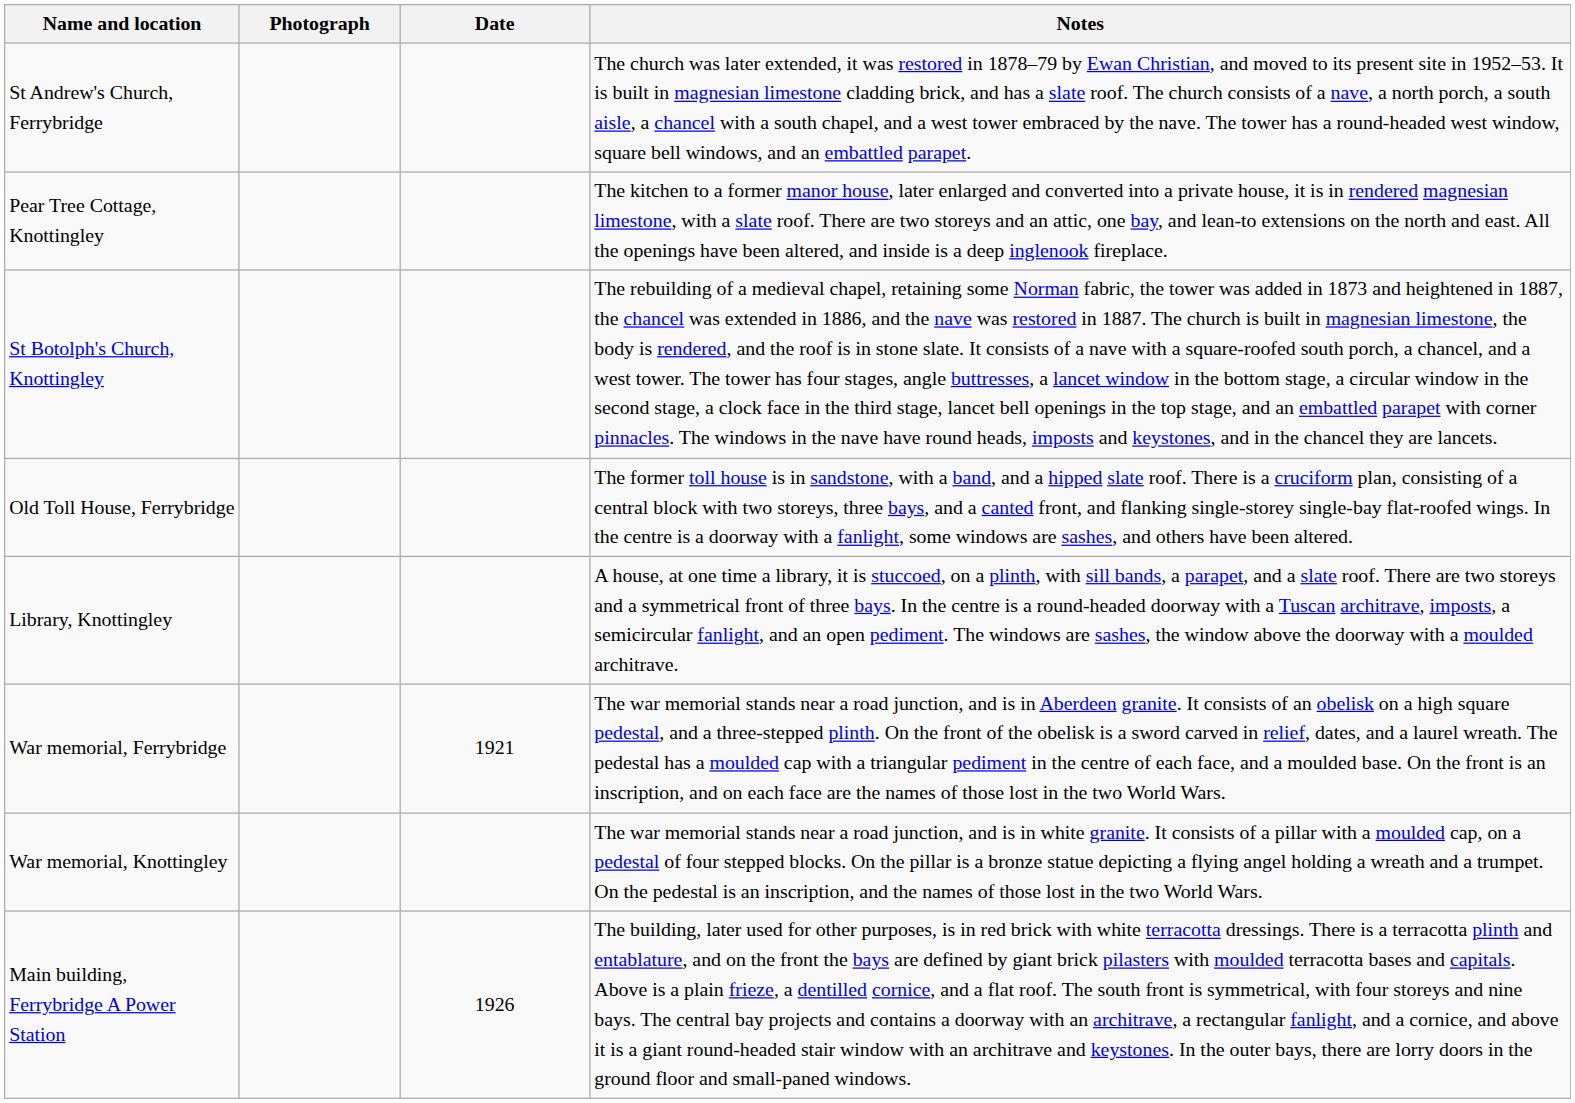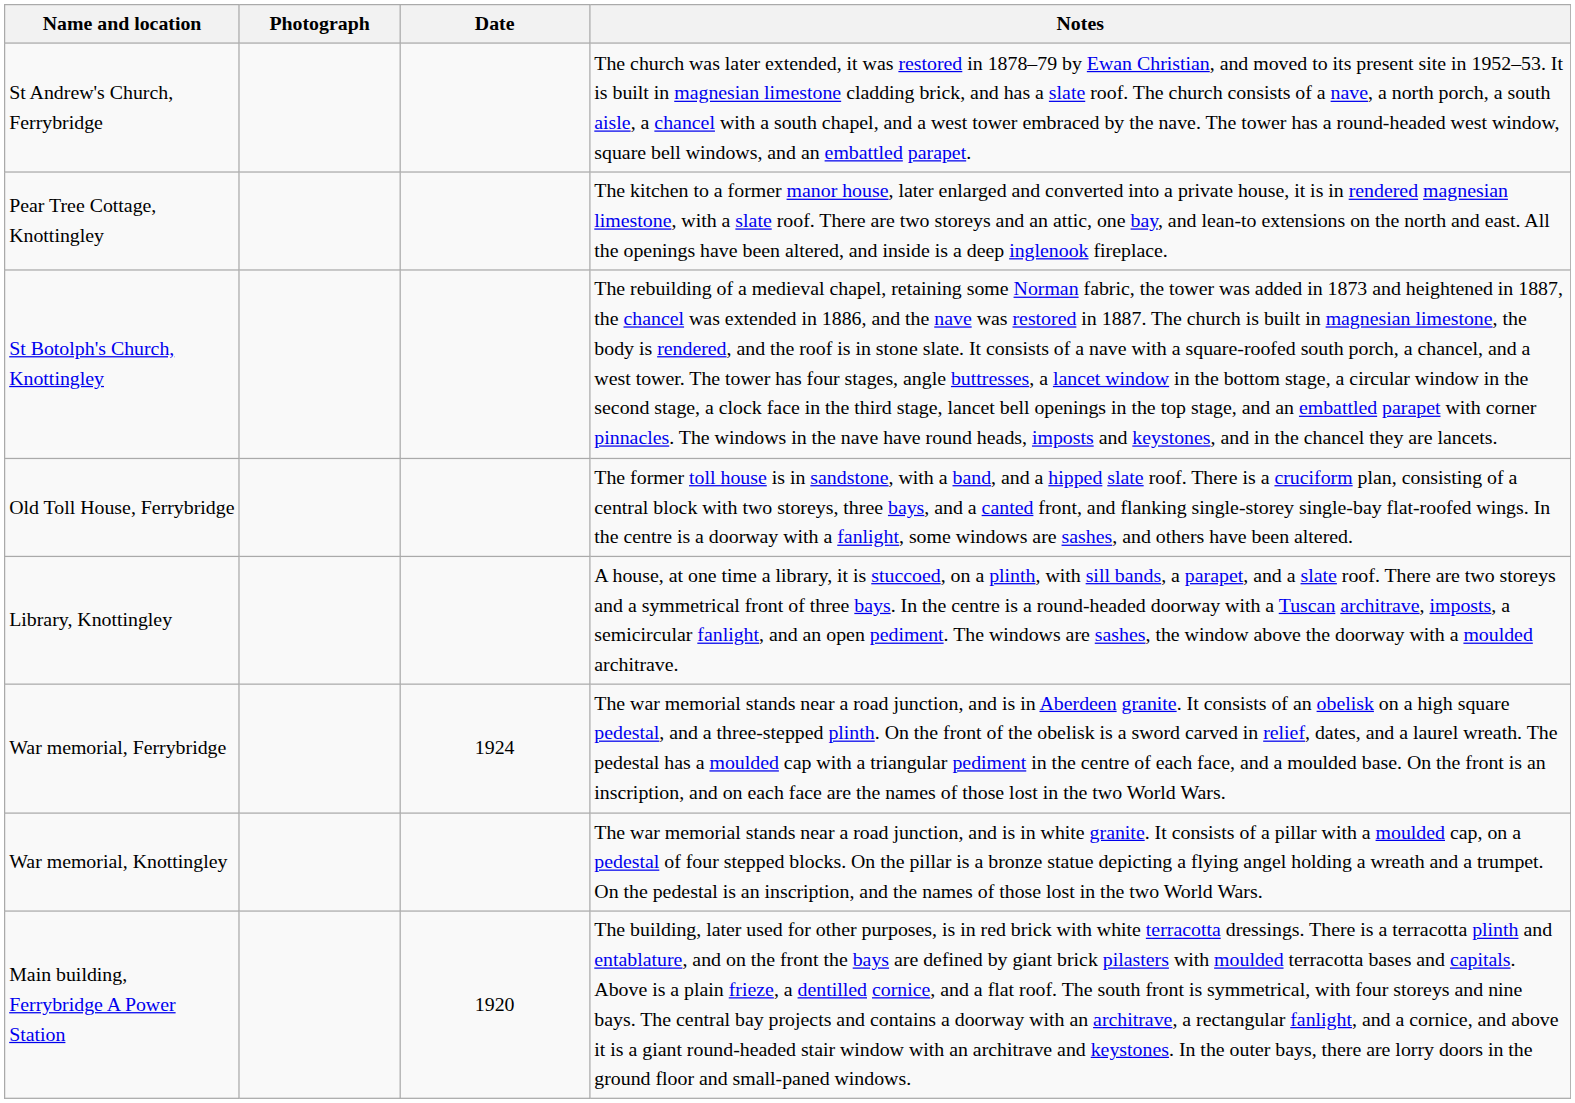(495, 748) 1921 -> (495, 748) 1924
(495, 1004) 1926 -> (495, 1004) 1920
